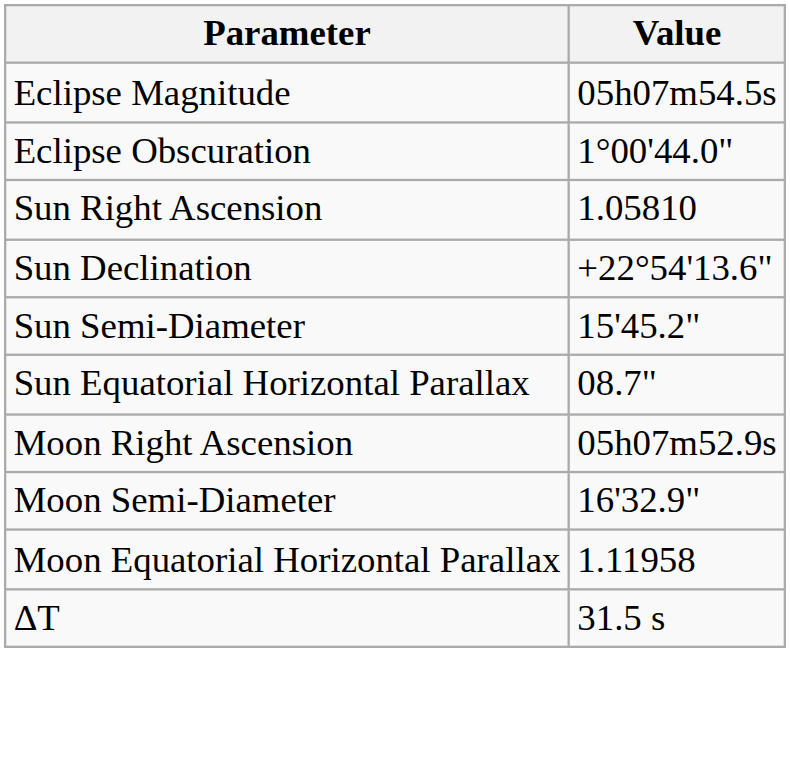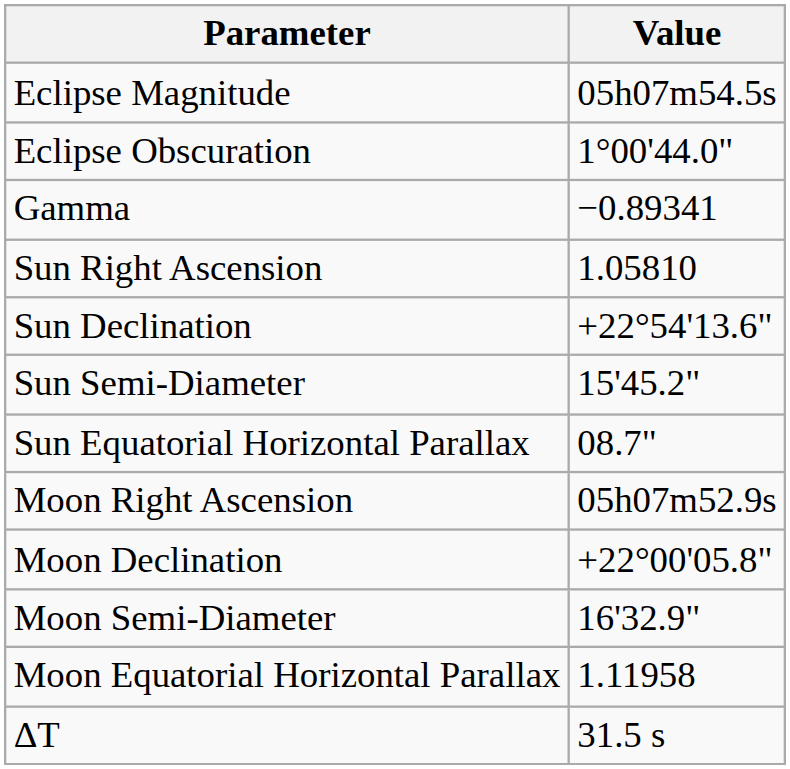+ row: (72, 208)
+ row: (148, 558)
